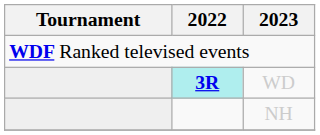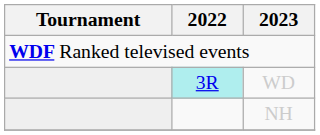(207, 82) bold -> (207, 82) normal
